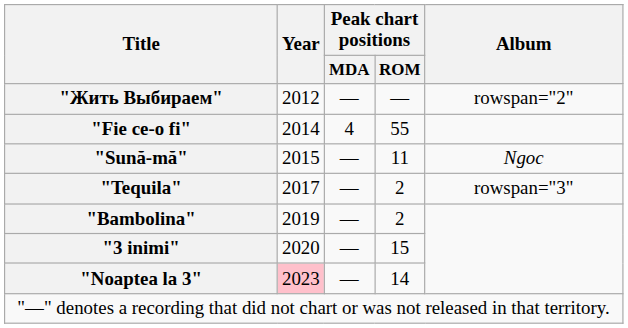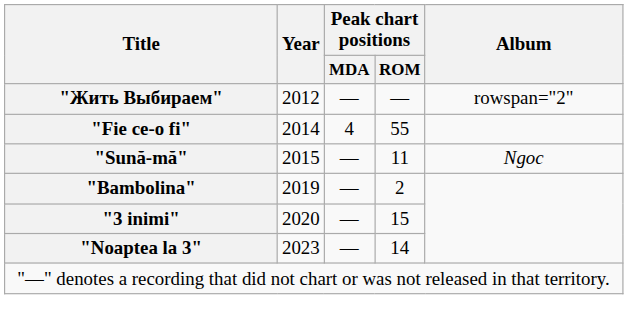- row: (141, 188)
(301, 278) pink background -> (301, 248) no background
